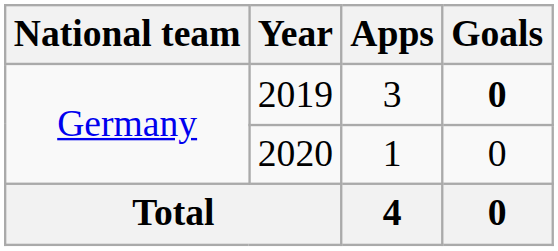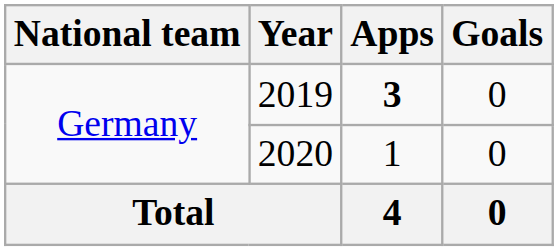(392, 93) normal -> (392, 93) bold
(497, 93) bold -> (497, 93) normal
